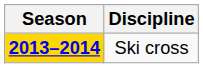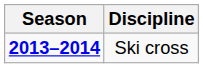(54, 47) gold background -> (54, 47) no background
